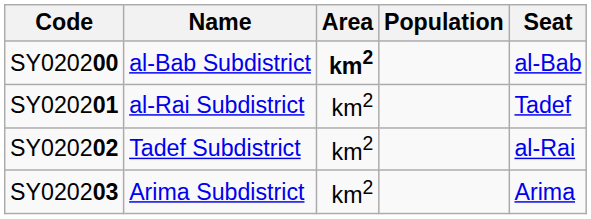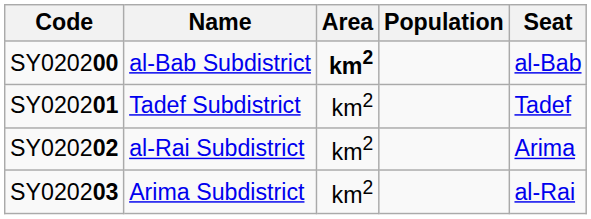(217, 105) al-Rai Subdistrict -> (215, 105) Tadef Subdistrict
(215, 148) Tadef Subdistrict -> (217, 148) al-Rai Subdistrict
(545, 148) al-Rai -> (545, 148) Arima
(545, 192) Arima -> (545, 192) al-Rai
